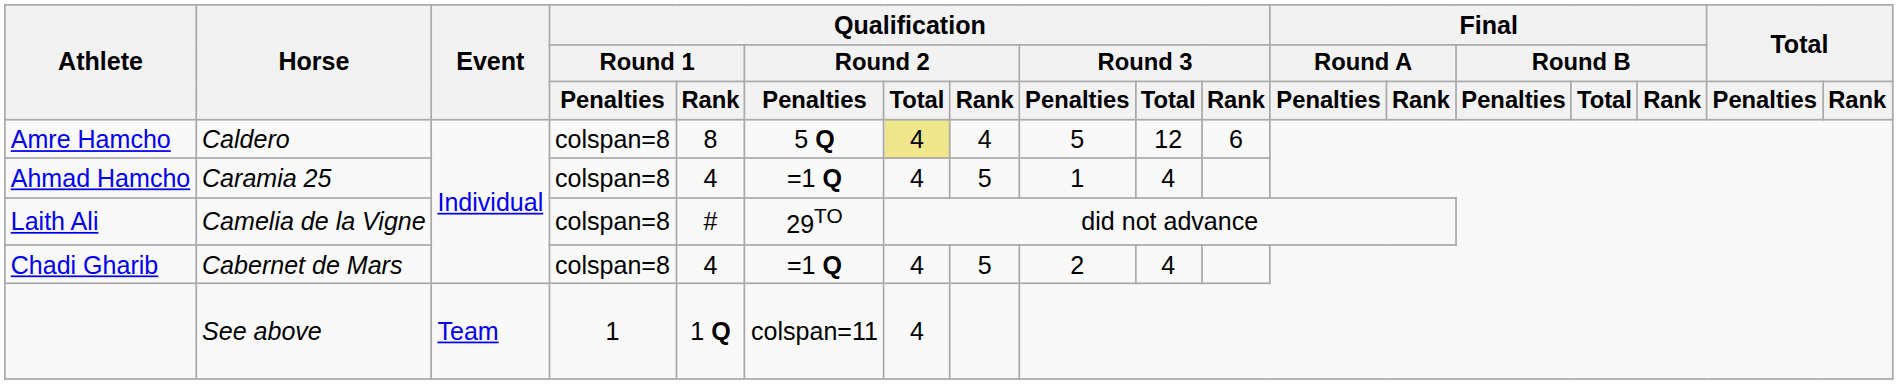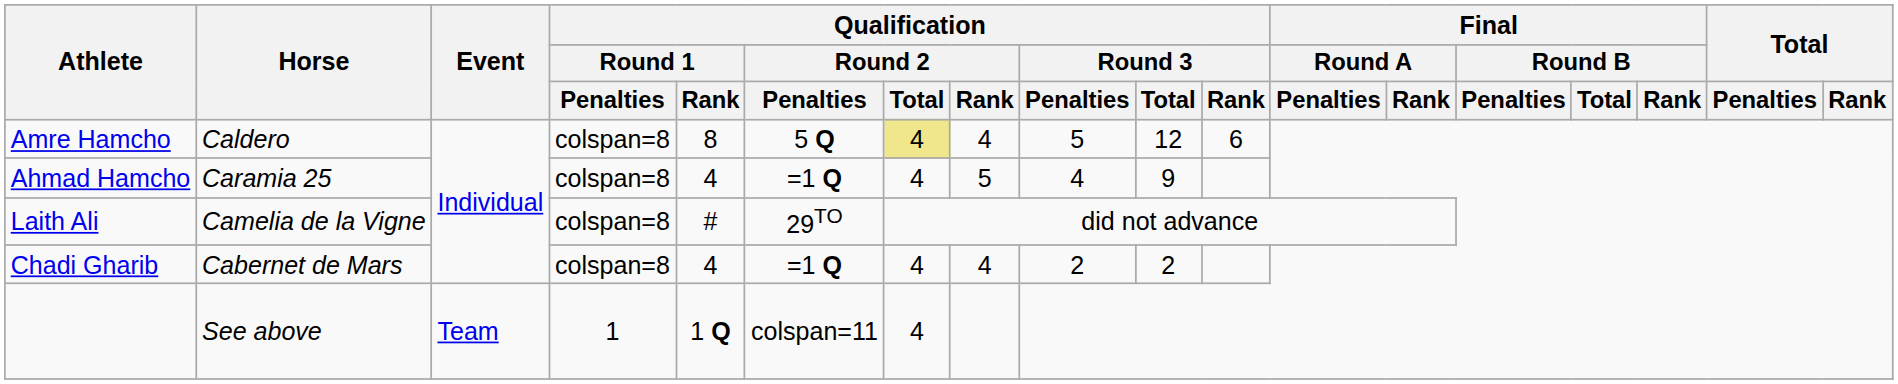(1077, 179) 1 -> (1077, 179) 4
(1168, 179) 4 -> (1168, 179) 9
(985, 265) 5 -> (985, 265) 4
(1168, 265) 4 -> (1168, 265) 2
